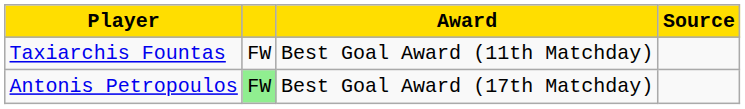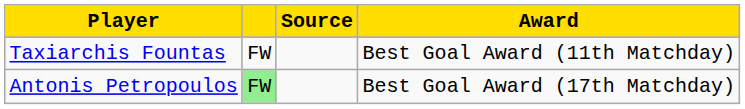columns swapped: (467, 21) <-> (699, 21)
